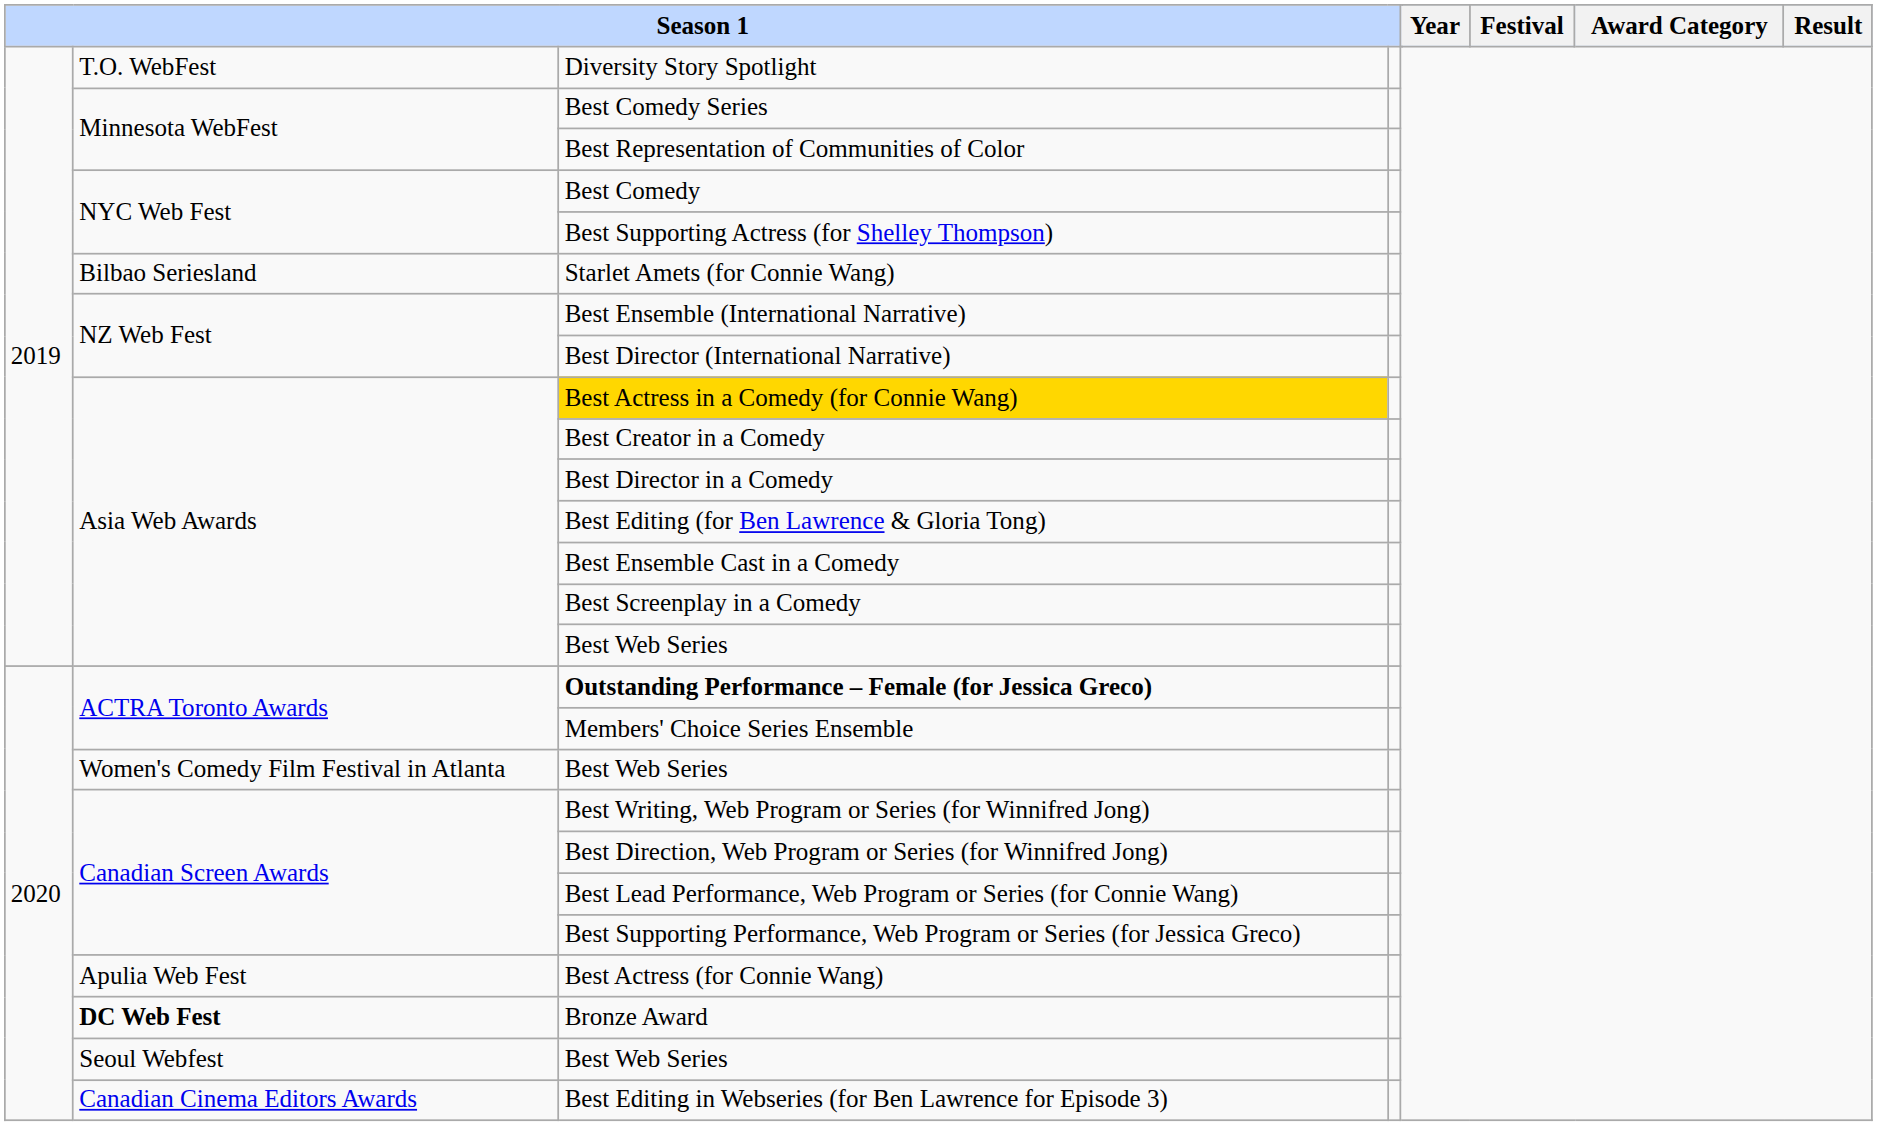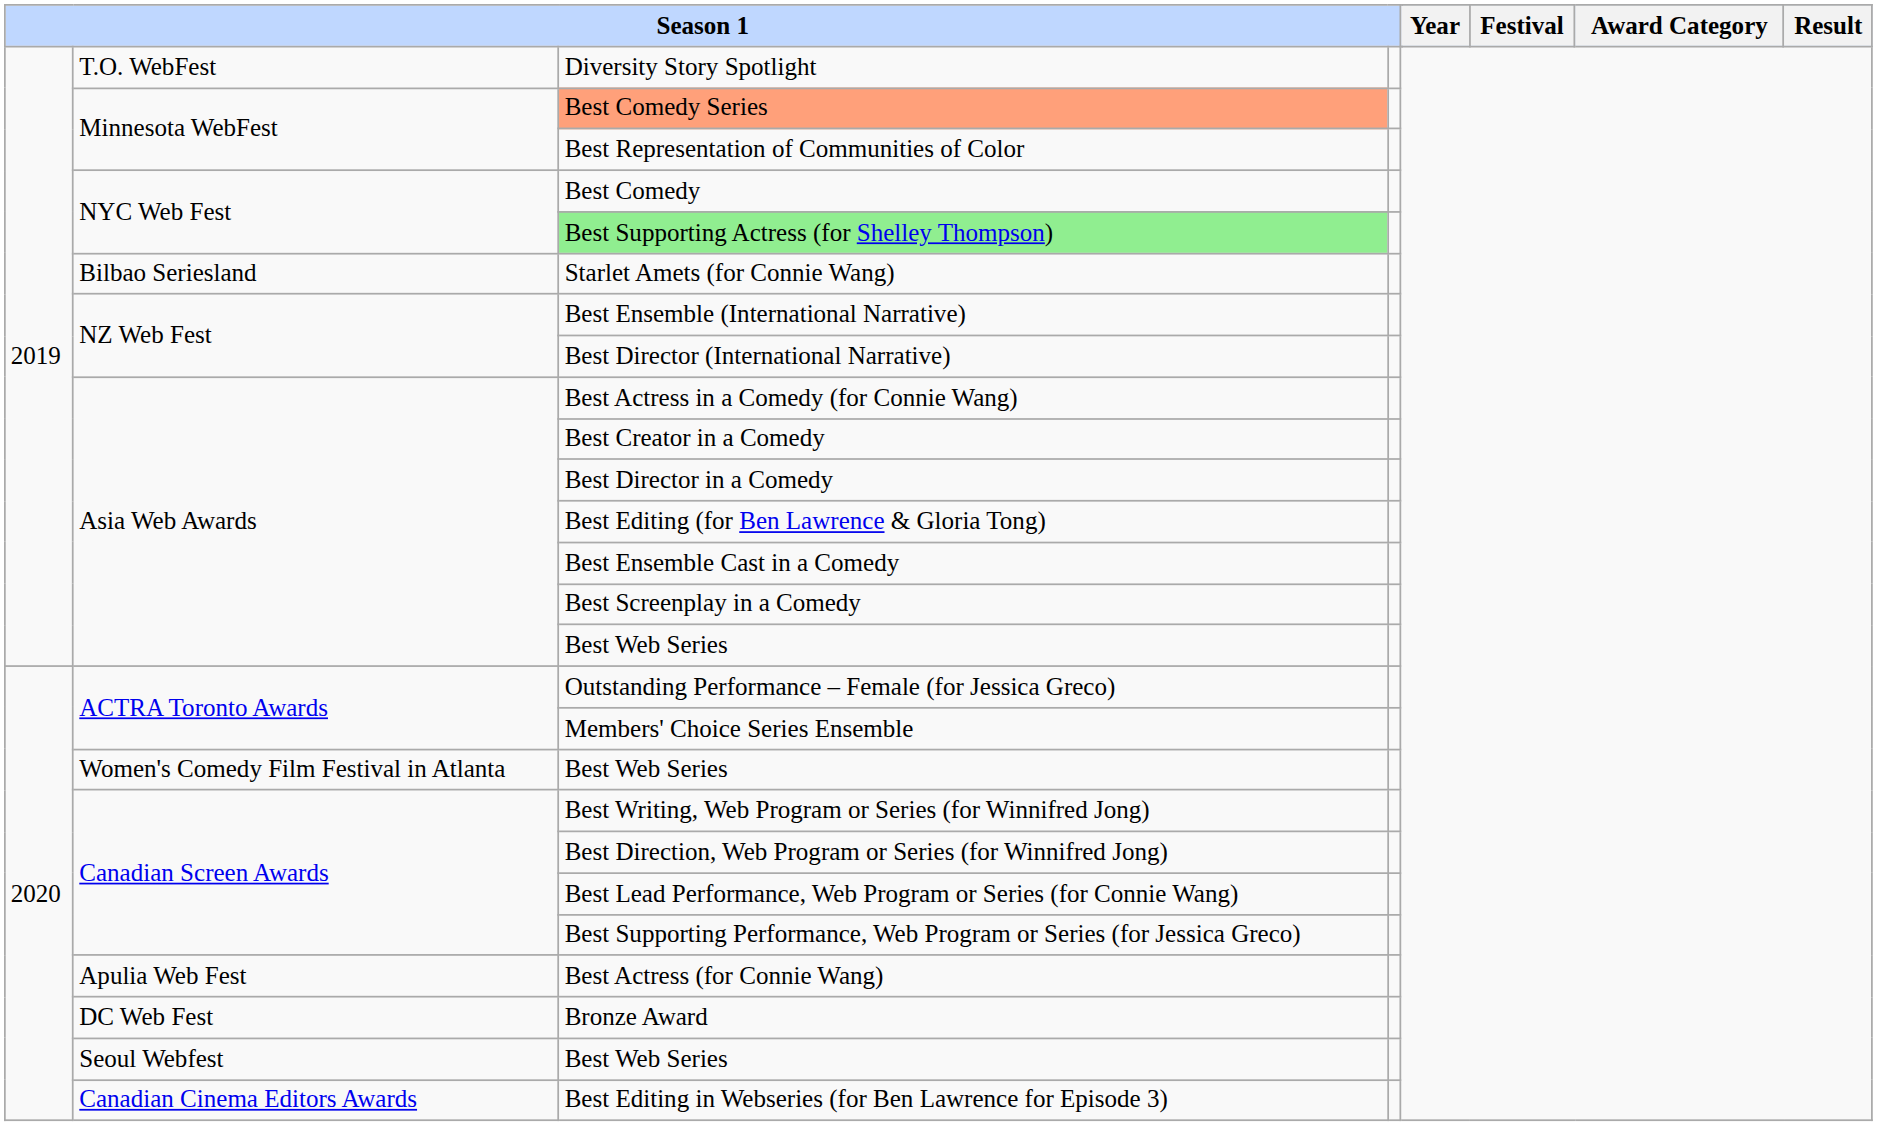(666, 108) no background -> (666, 108) lightsalmon background
(809, 232) no background -> (809, 232) lightgreen background
(791, 397) gold background -> (791, 397) no background
(858, 686) bold -> (840, 686) normal
(150, 1017) bold -> (146, 1017) normal
